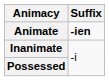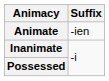(81, 31) bold -> (80, 31) normal
